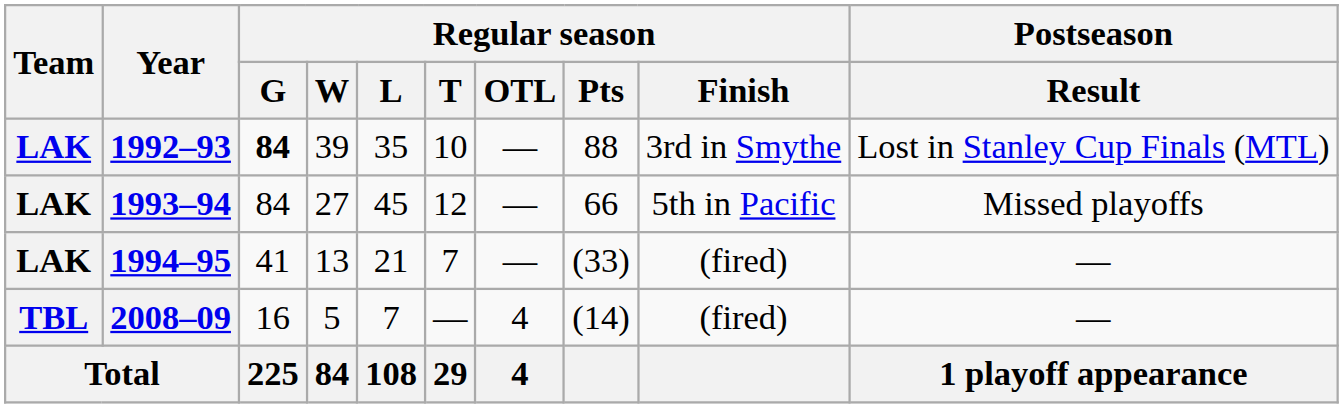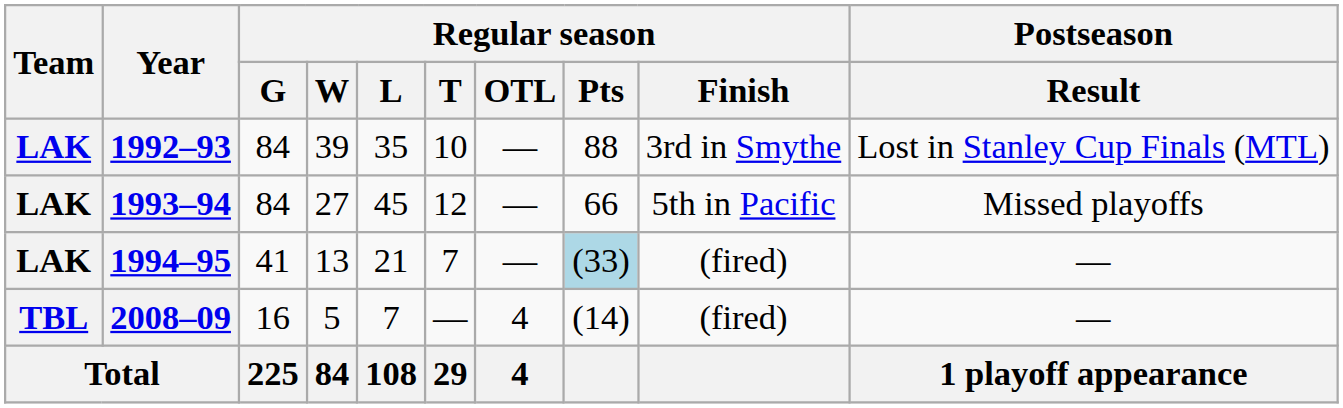(273, 146) bold -> (273, 146) normal
(601, 260) no background -> (601, 260) lightblue background
